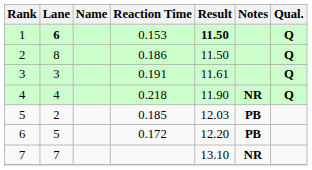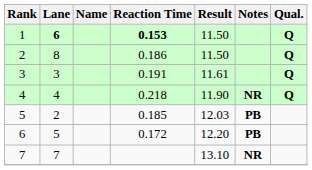(153, 34) normal -> (153, 34) bold
(215, 34) bold -> (215, 34) normal
